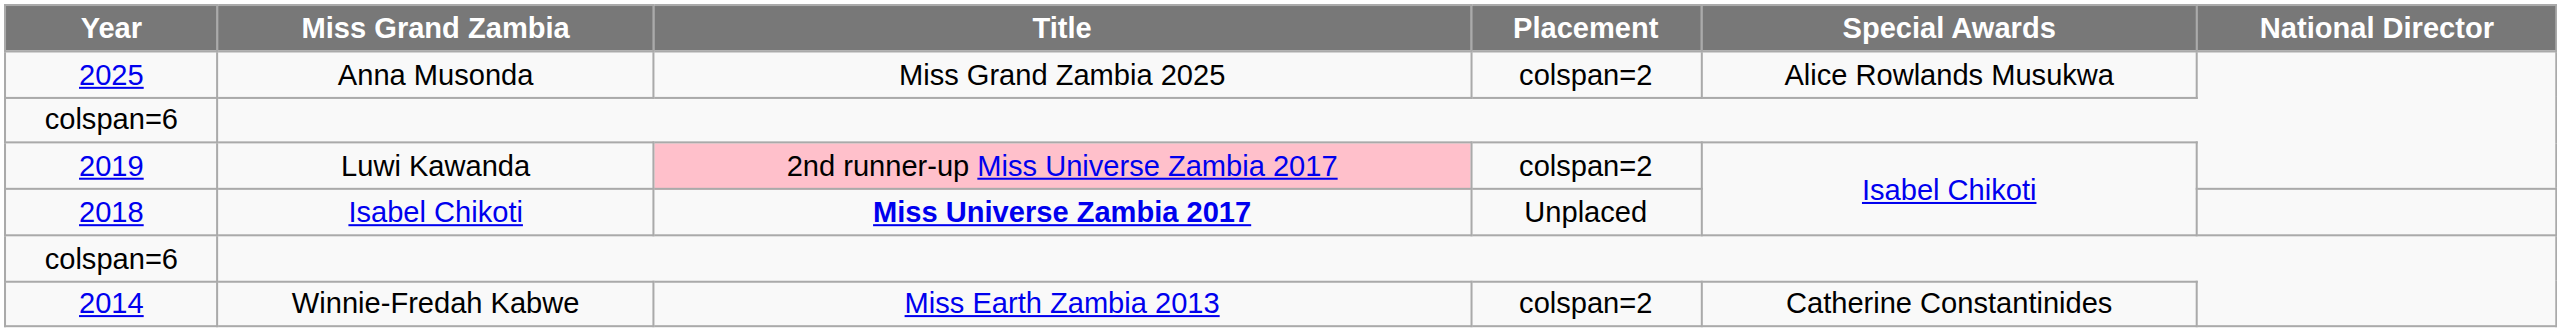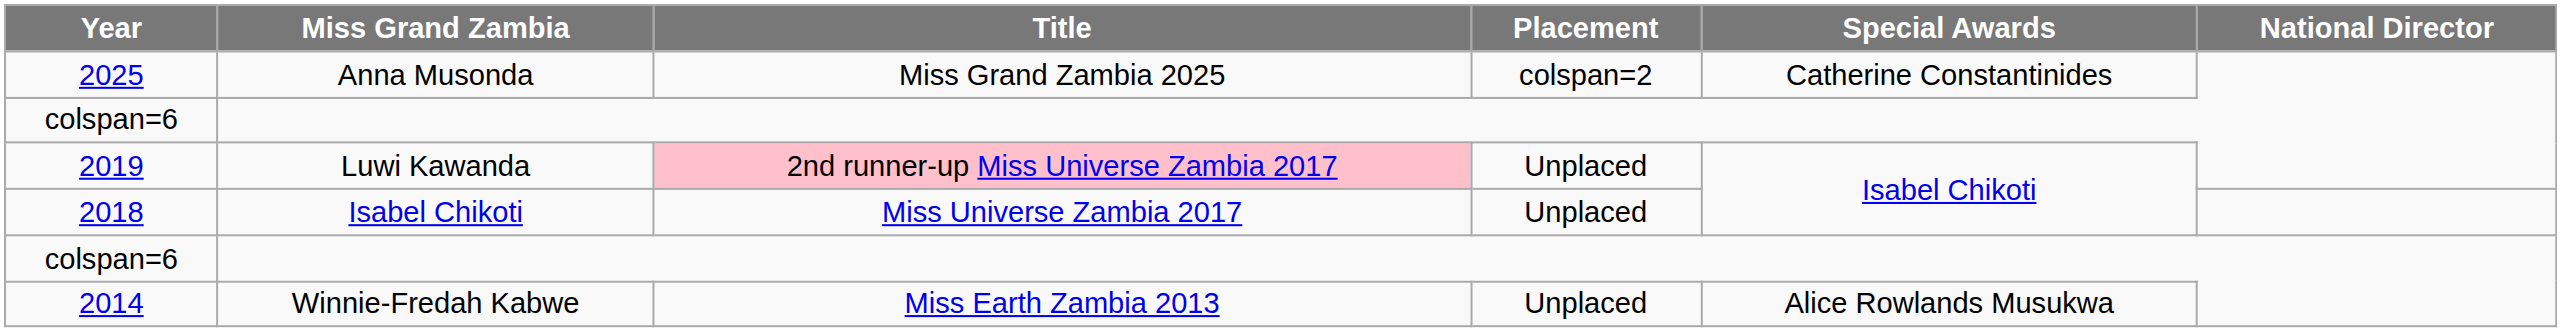(1949, 74) Alice Rowlands Musukwa -> (1949, 74) Catherine Constantinides
(1586, 166) colspan=2 -> (1586, 166) Unplaced
(1062, 212) bold -> (1062, 212) normal
(1586, 304) colspan=2 -> (1586, 304) Unplaced
(1949, 304) Catherine Constantinides -> (1949, 304) Alice Rowlands Musukwa
